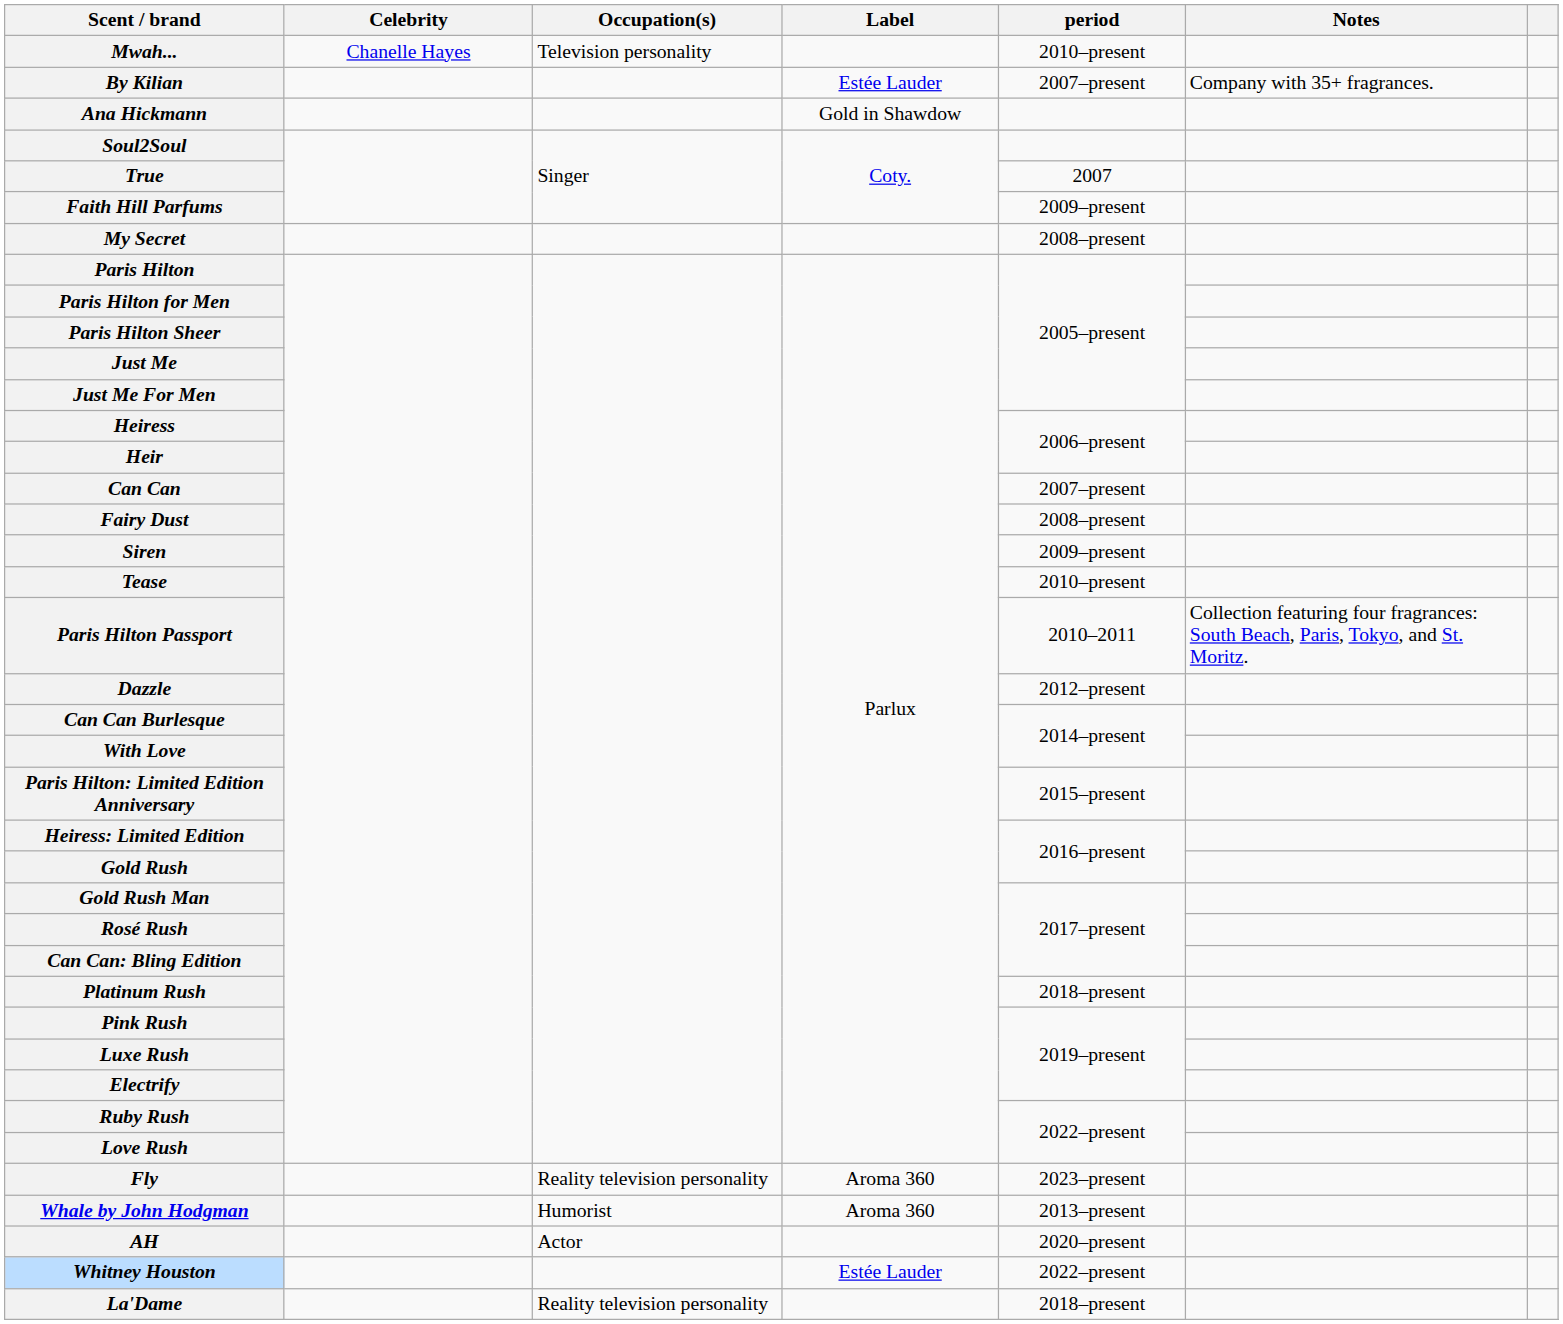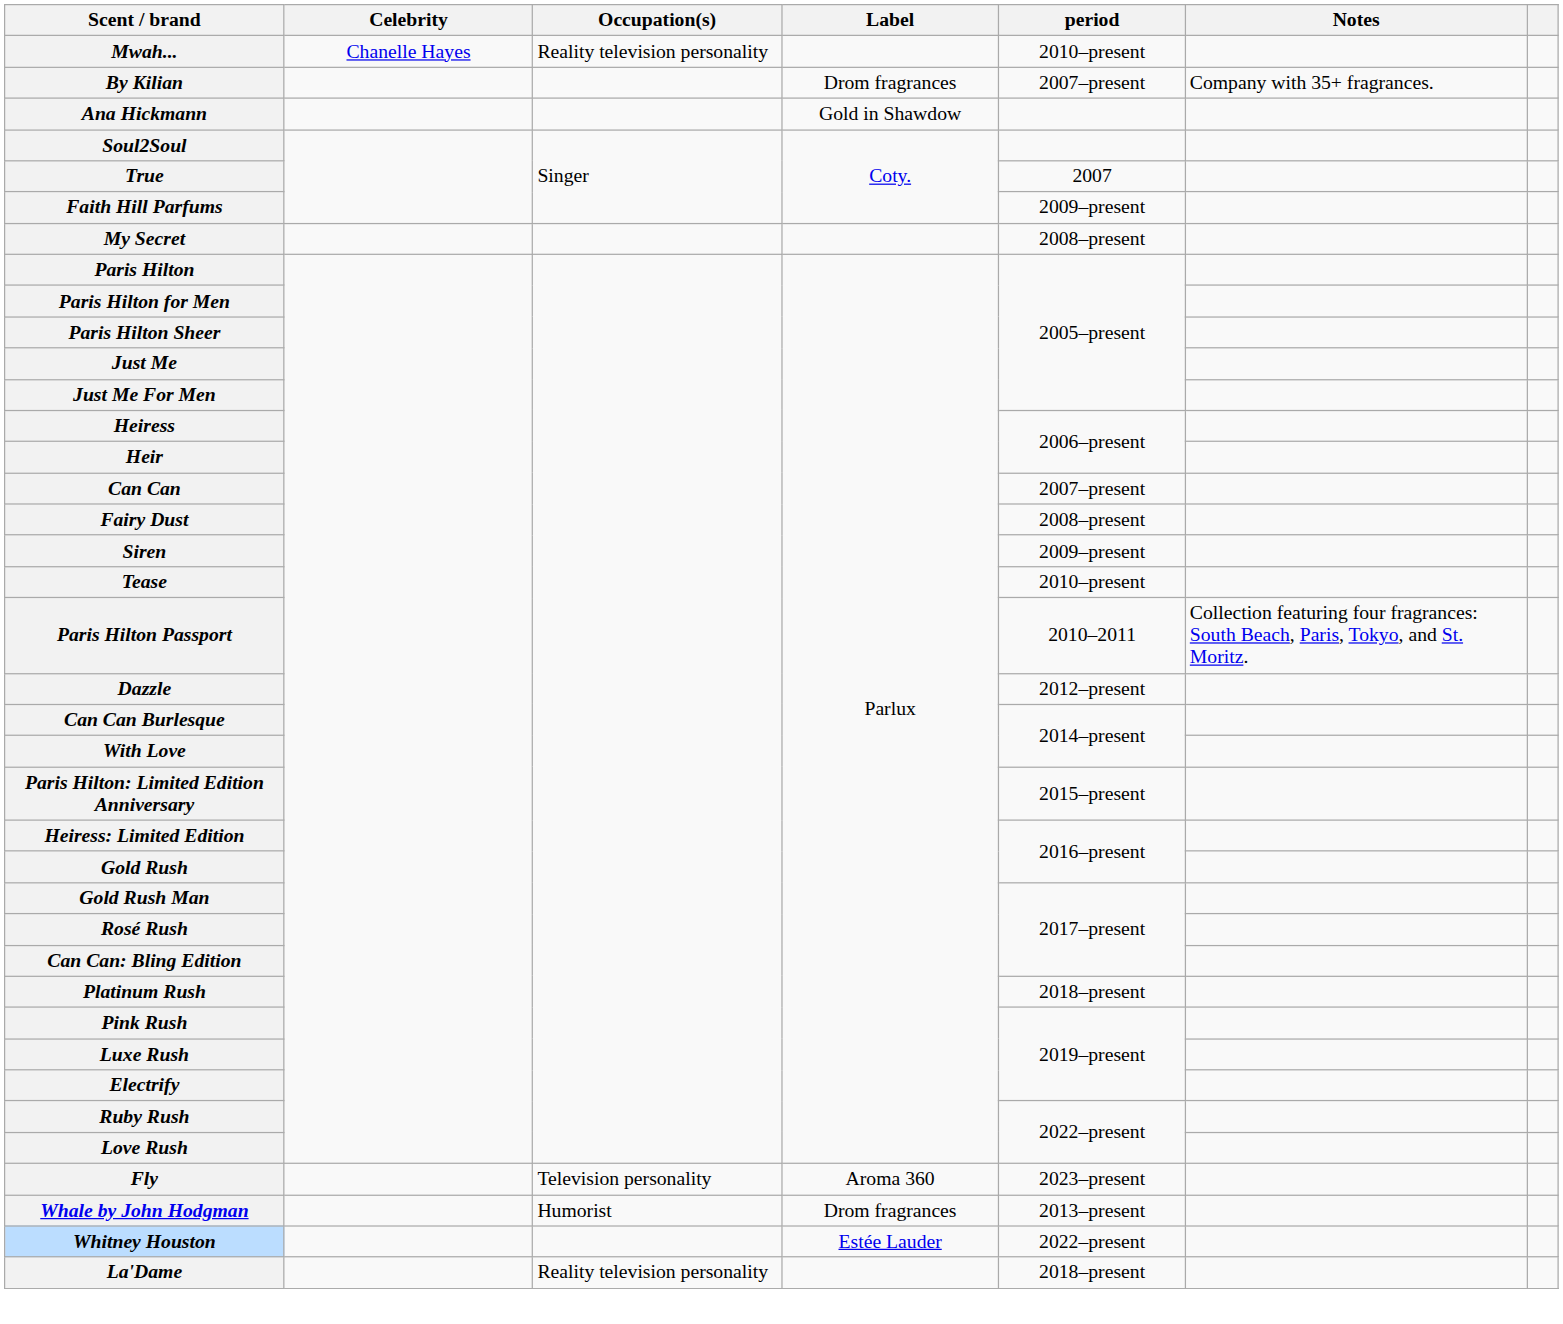(624, 51) Television personality -> (653, 51) Reality television personality
(890, 82) Estée Lauder -> (890, 82) Drom fragrances
(653, 1178) Reality television personality -> (624, 1178) Television personality
(890, 1210) Aroma 360 -> (890, 1210) Drom fragrances
- row: (144, 1241)
